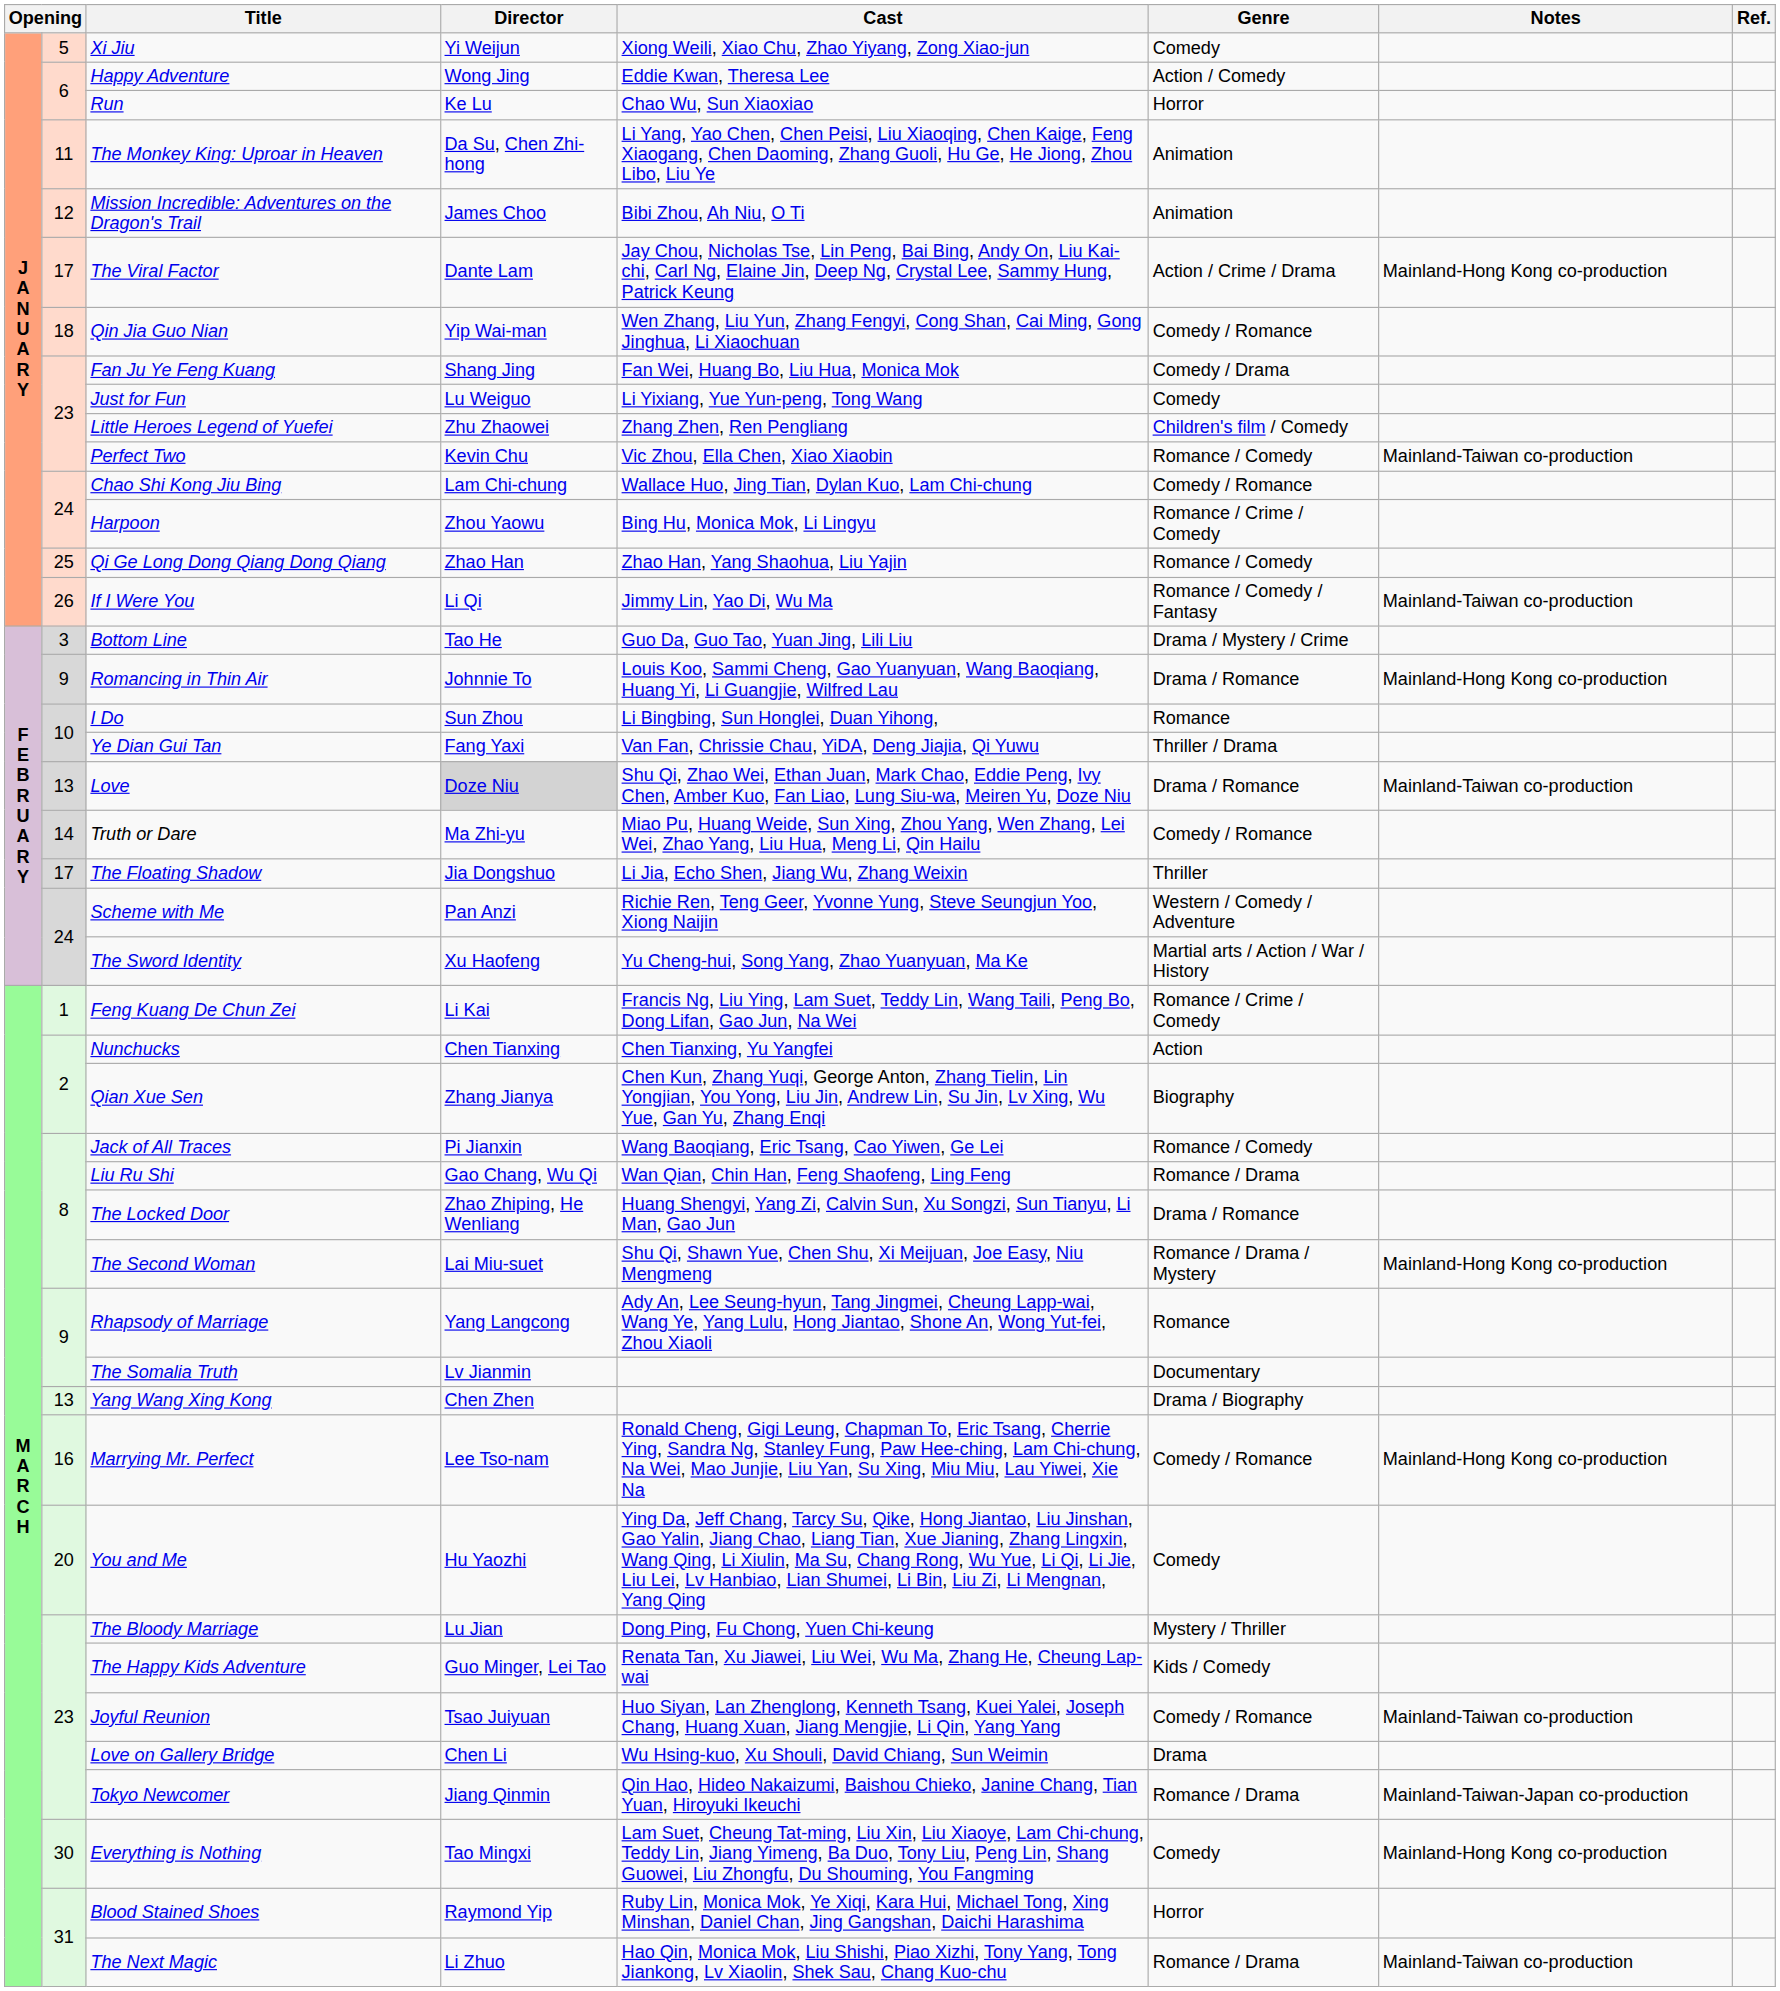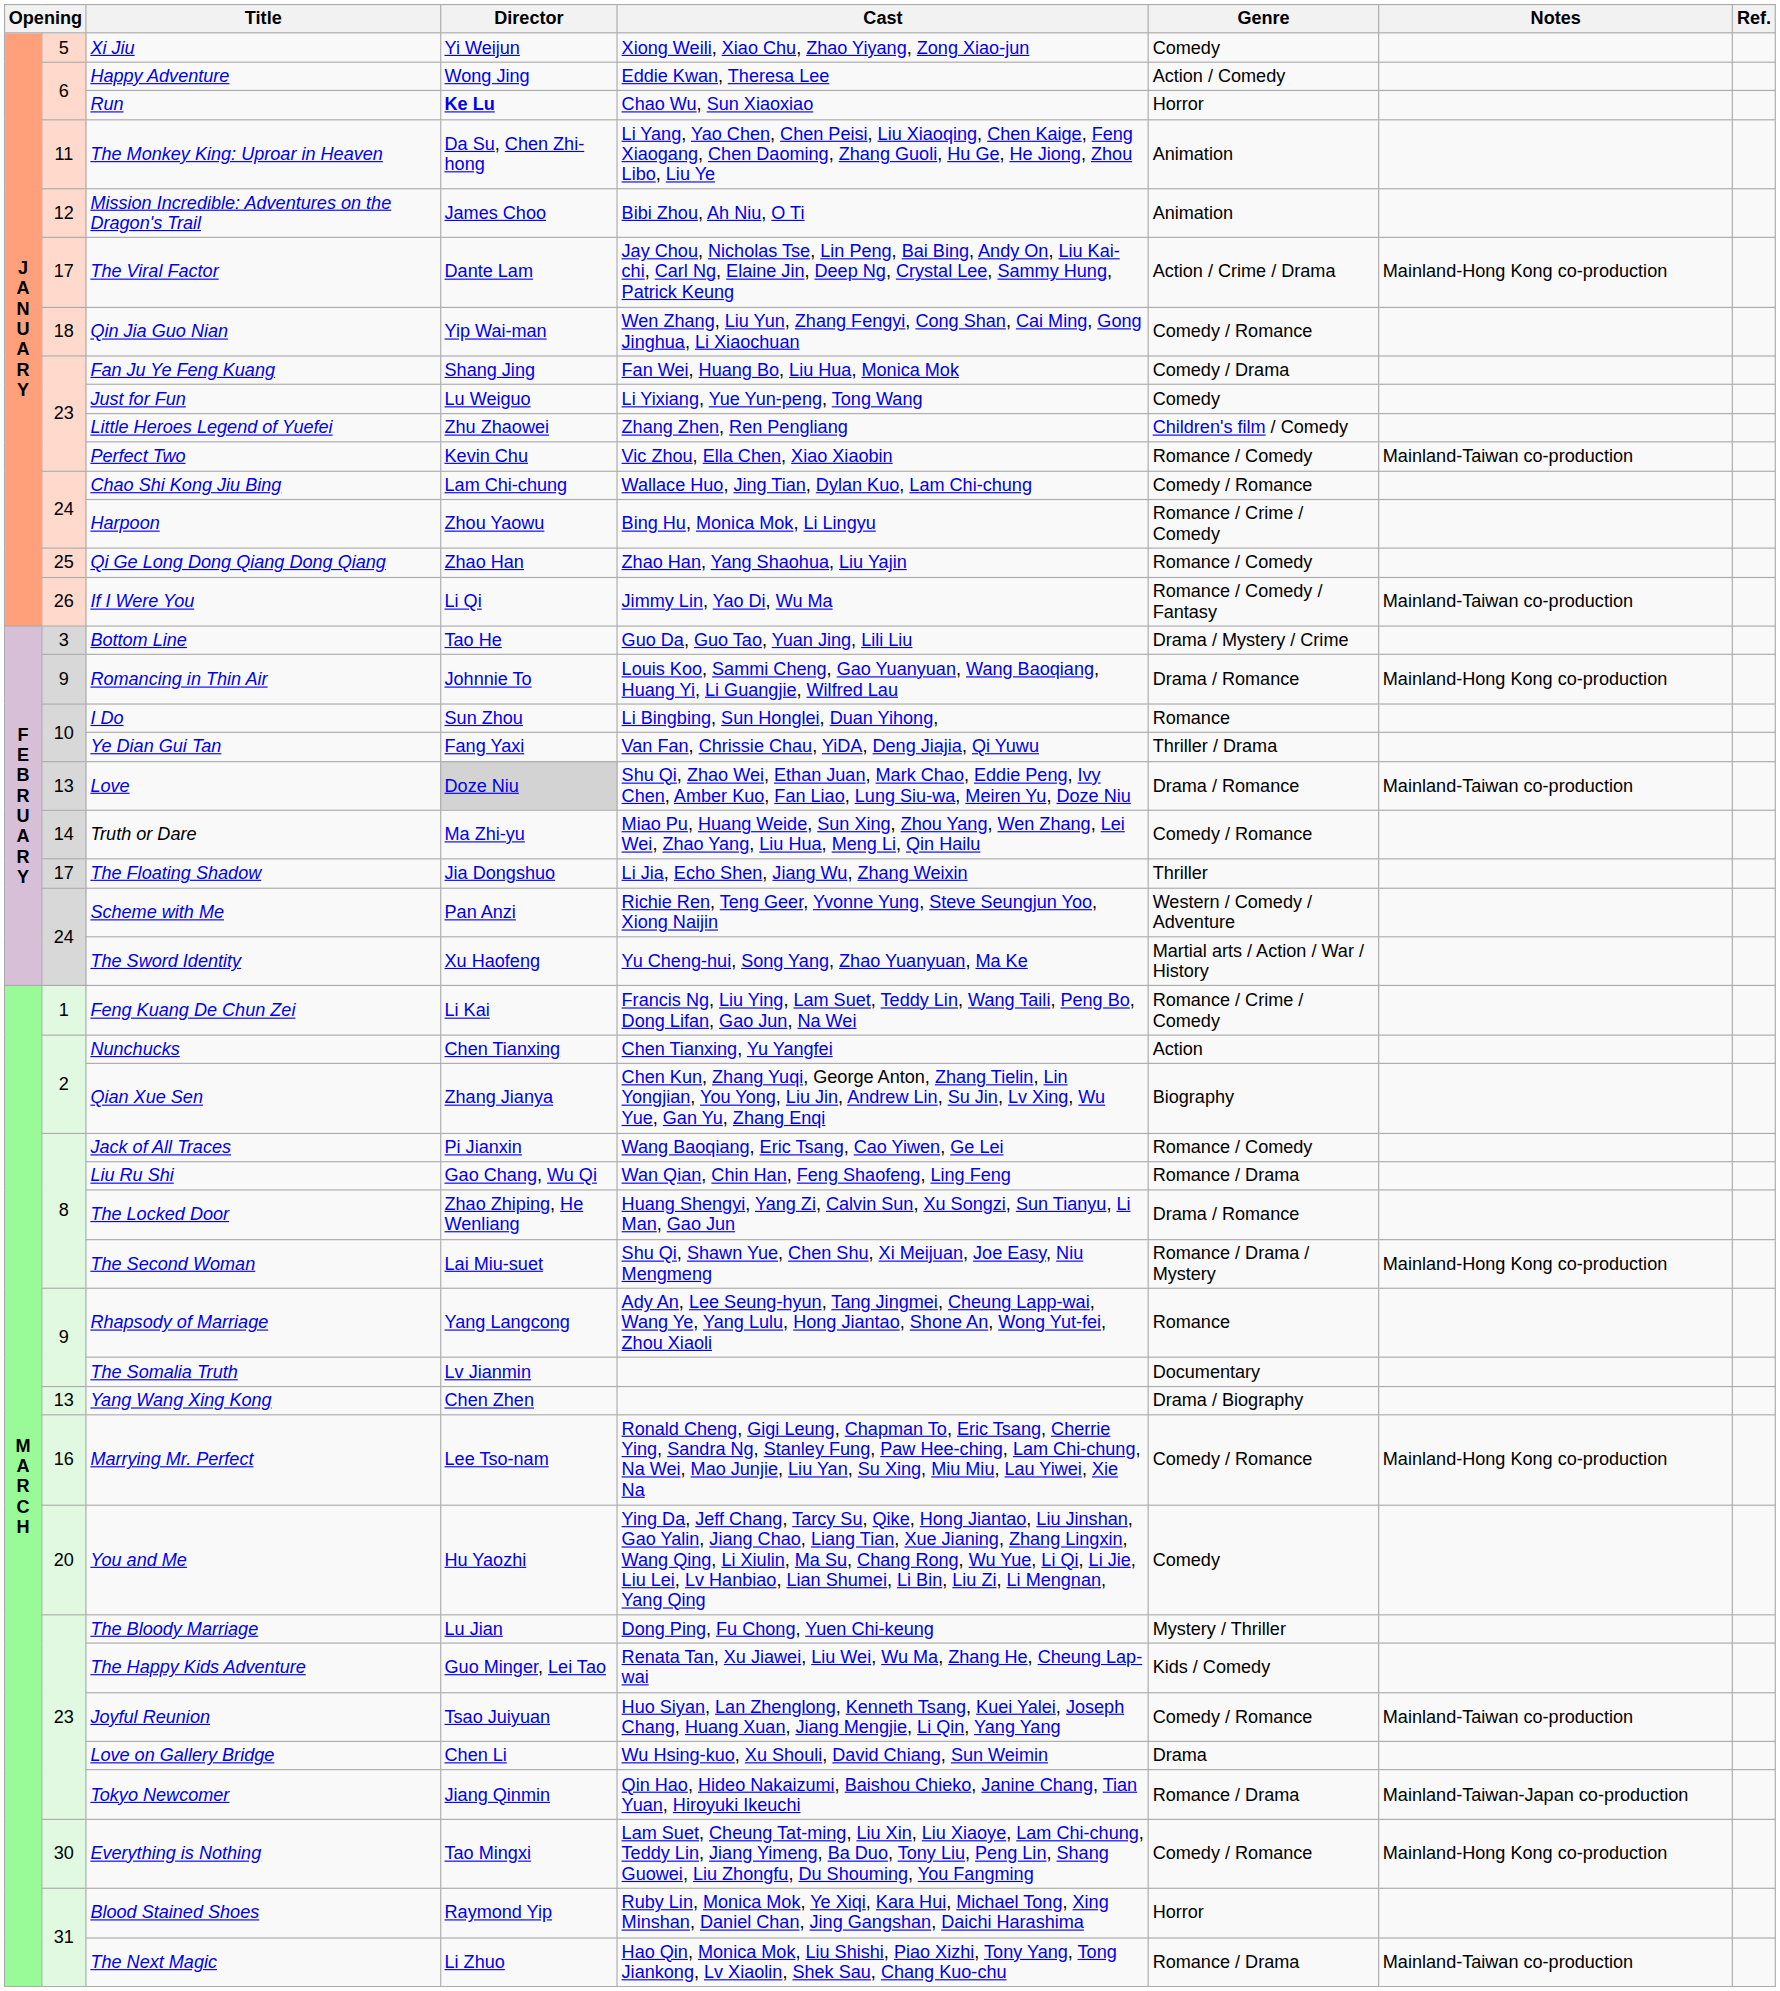(468, 104) normal -> (470, 104) bold
(1186, 1853) Comedy -> (1233, 1853) Comedy / Romance
